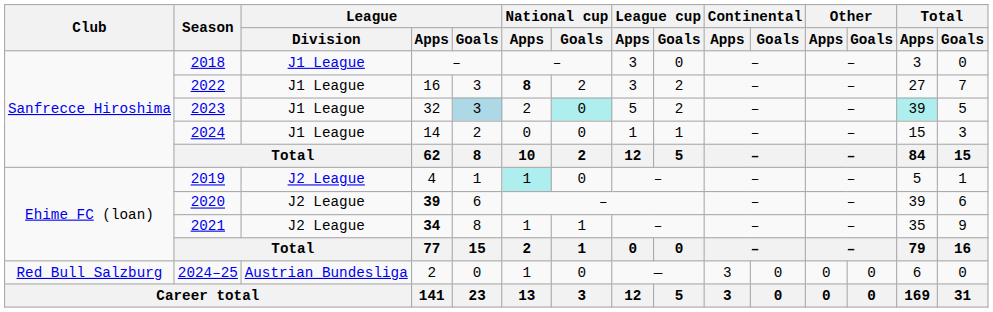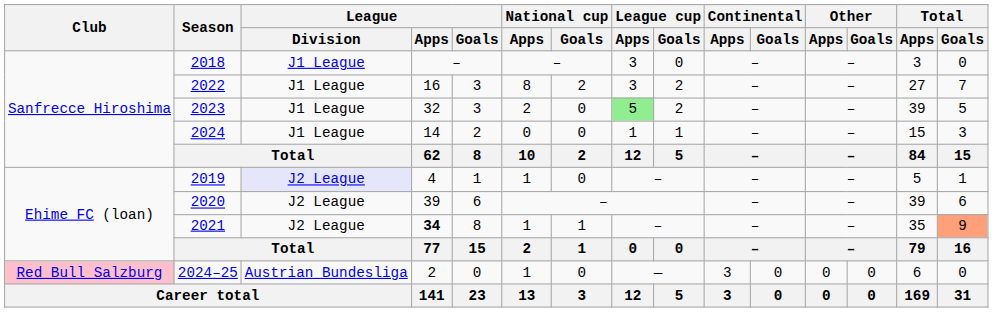(527, 86) bold -> (527, 86) normal
(477, 109) lightblue background -> (477, 109) no background
(582, 109) paleturquoise background -> (582, 109) no background
(633, 109) no background -> (633, 109) lightgreen background
(917, 109) paleturquoise background -> (917, 109) no background
(326, 179) no background -> (326, 179) lavender background
(527, 179) paleturquoise background -> (527, 179) no background
(432, 203) bold -> (432, 203) normal
(963, 226) no background -> (963, 226) lightsalmon background
(89, 273) no background -> (89, 273) pink background
